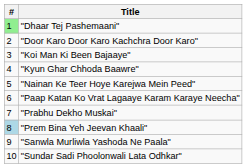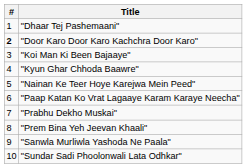(9, 26) lightgreen background -> (9, 26) no background
(9, 41) normal -> (9, 41) bold
(9, 127) lightblue background -> (9, 127) no background
